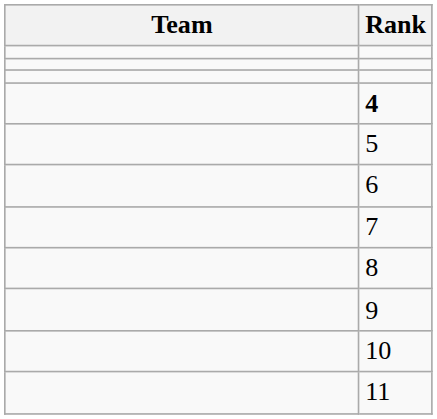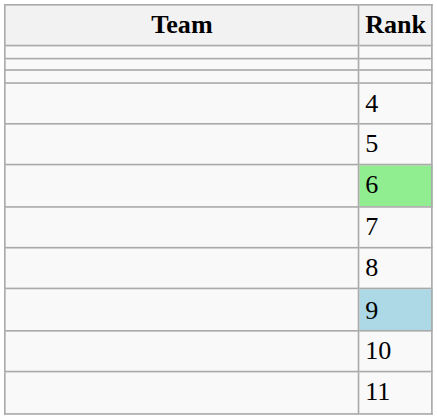(372, 102) bold -> (372, 102) normal
(372, 185) no background -> (372, 185) lightgreen background
(372, 309) no background -> (372, 309) lightblue background
